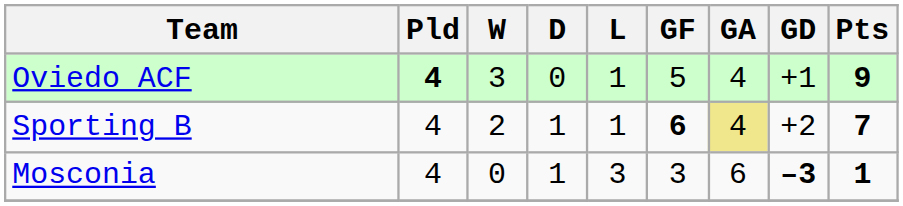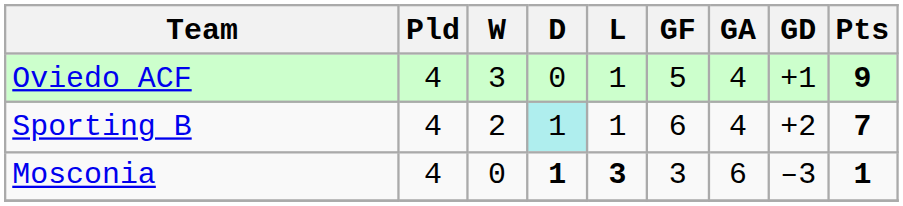(433, 78) bold -> (433, 78) normal
(557, 127) no background -> (557, 127) paleturquoise background
(678, 127) bold -> (678, 127) normal
(738, 127) khaki background -> (738, 127) no background
(557, 176) normal -> (557, 176) bold
(618, 176) normal -> (618, 176) bold
(798, 176) bold -> (798, 176) normal
